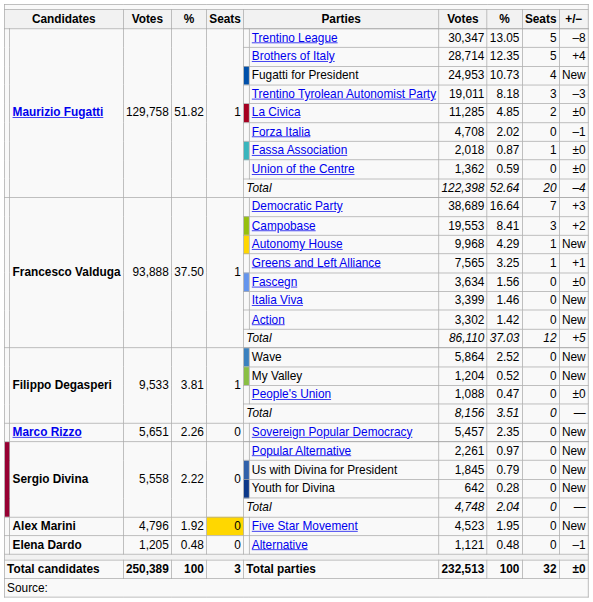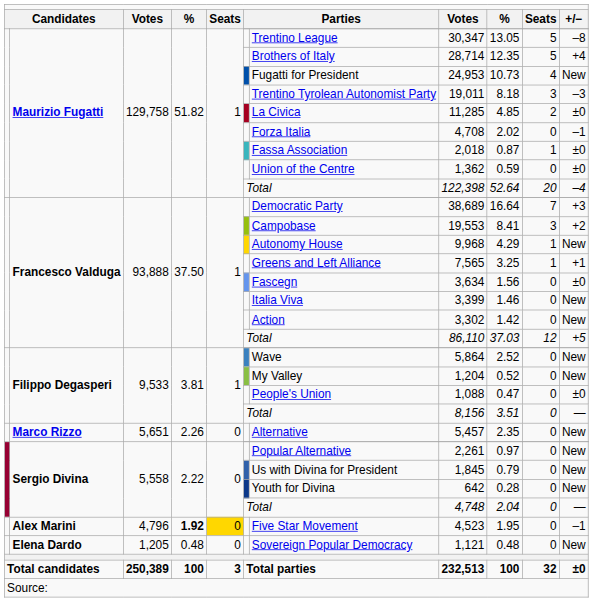(332, 432) Sovereign Popular Democracy -> (280, 432) Alternative
(192, 526) normal -> (192, 526) bold
(574, 526) New -> (579, 526) –1
(280, 545) Alternative -> (332, 545) Sovereign Popular Democracy
(579, 545) –1 -> (574, 545) New
